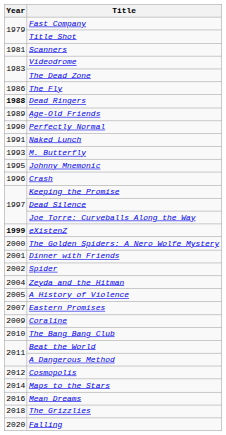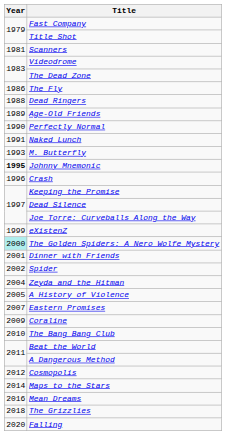(16, 101) bold -> (16, 101) normal
(16, 166) normal -> (16, 166) bold
(16, 230) bold -> (16, 230) normal
(16, 243) no background -> (16, 243) paleturquoise background
